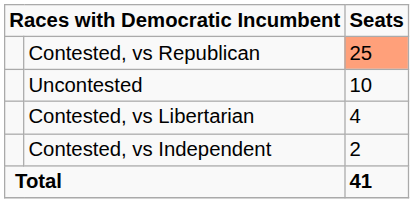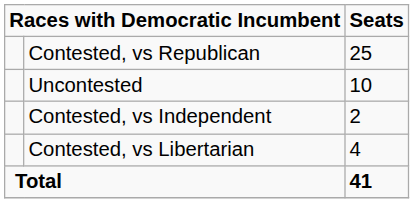(361, 52) lightsalmon background -> (361, 52) no background
rows swapped: (141, 117) <-> (150, 149)
